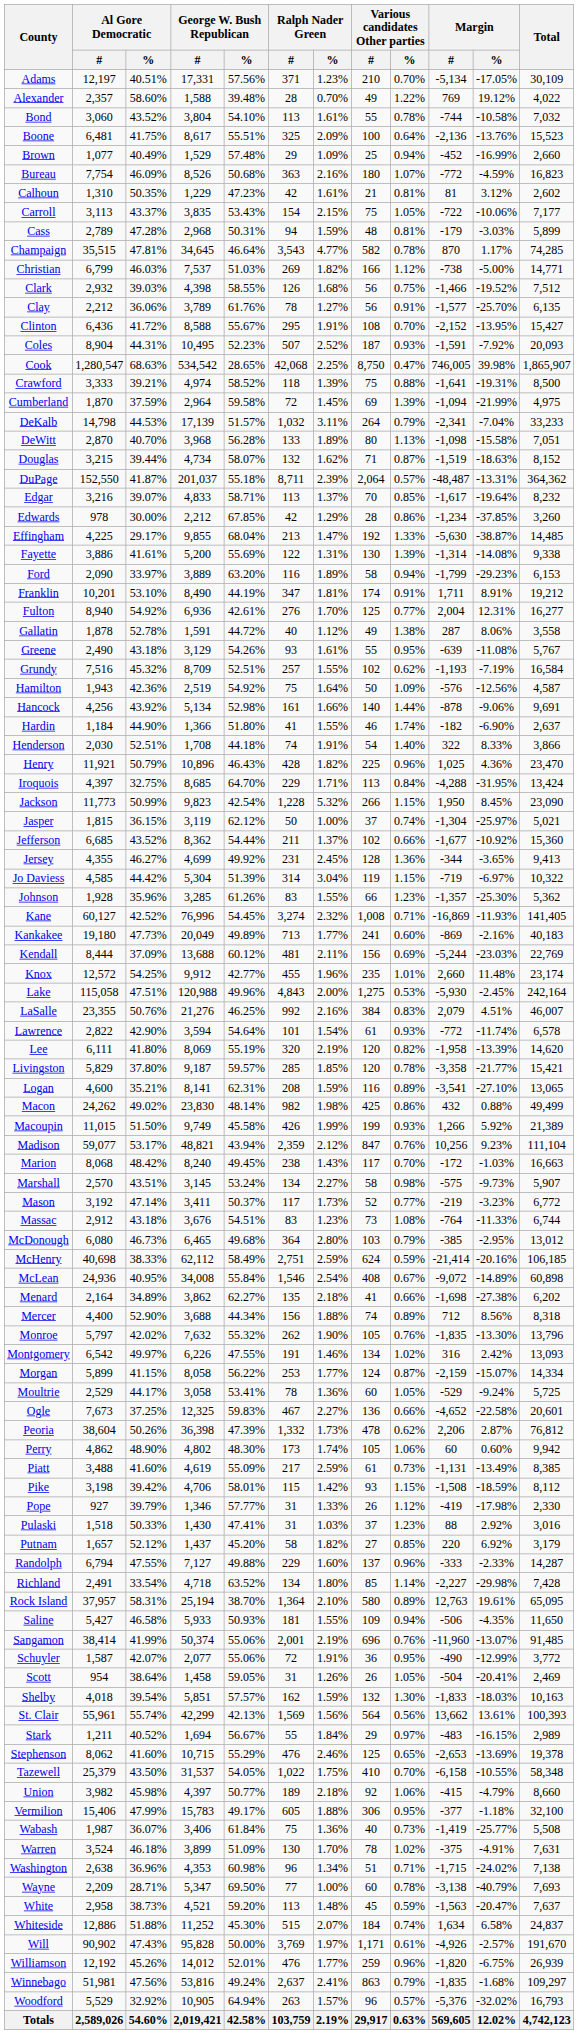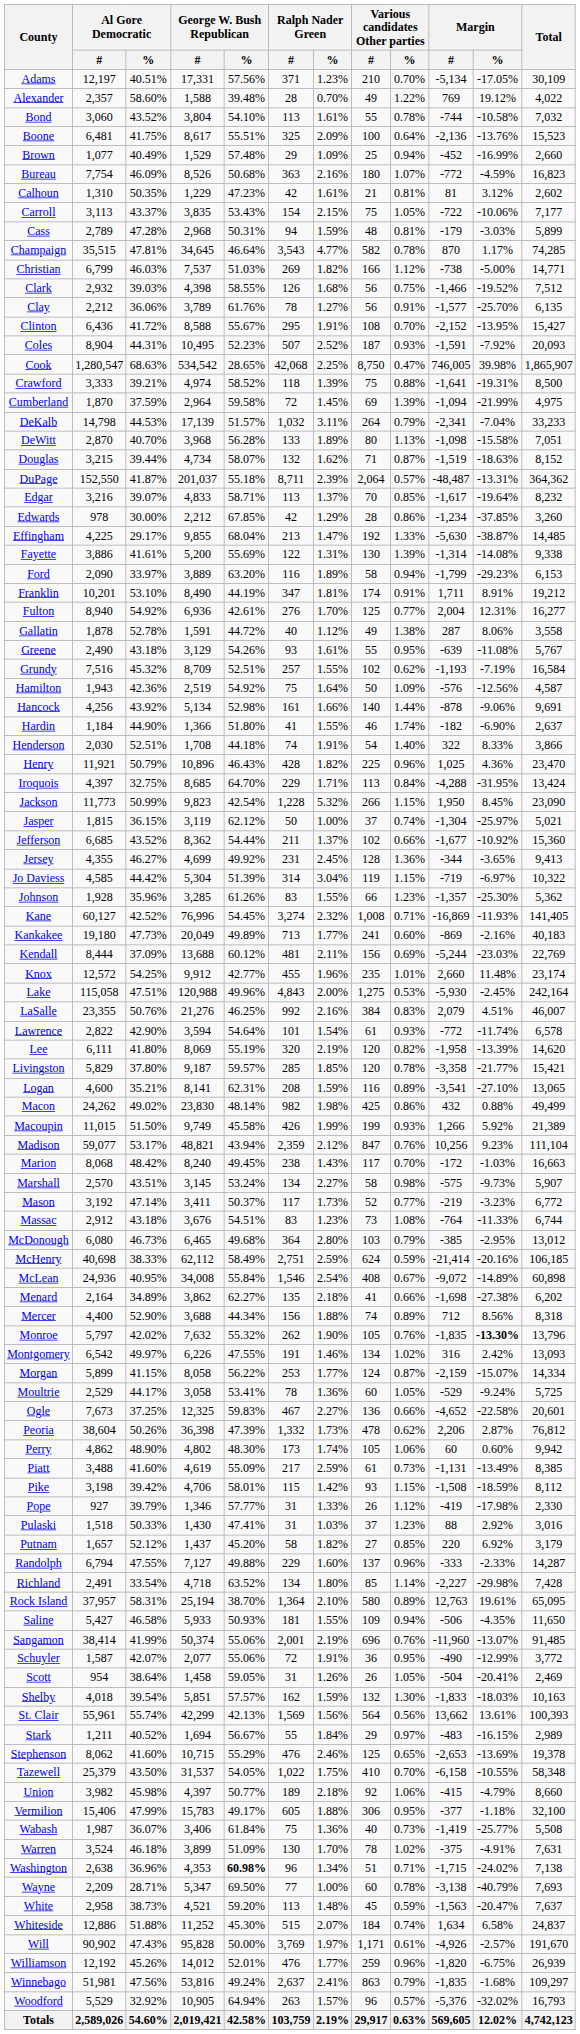(497, 1335) normal -> (498, 1335) bold
(246, 1868) normal -> (246, 1868) bold
